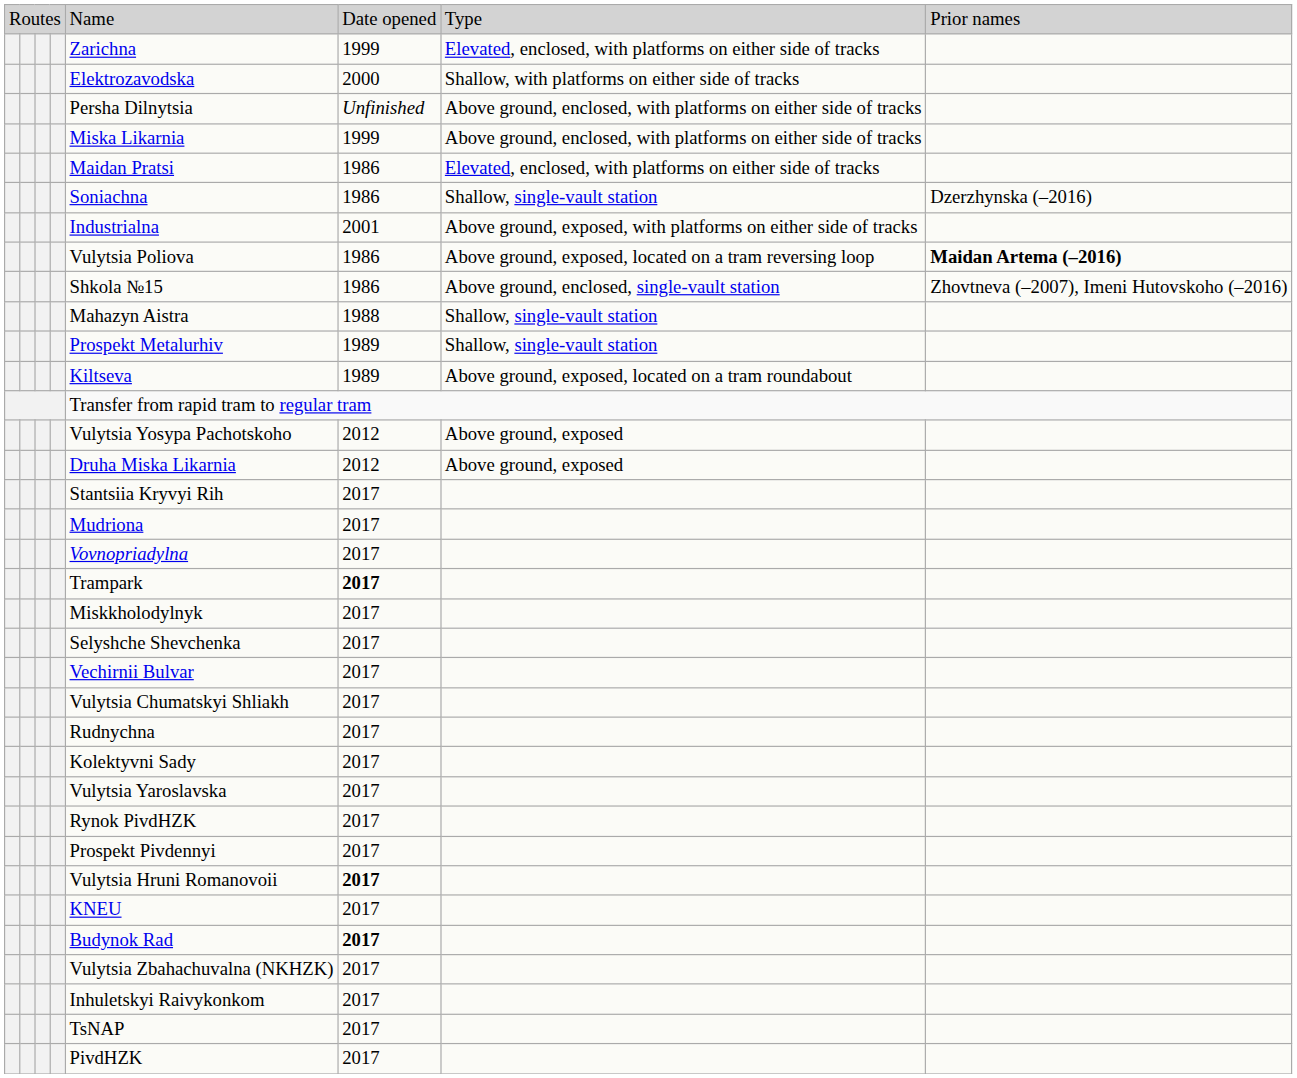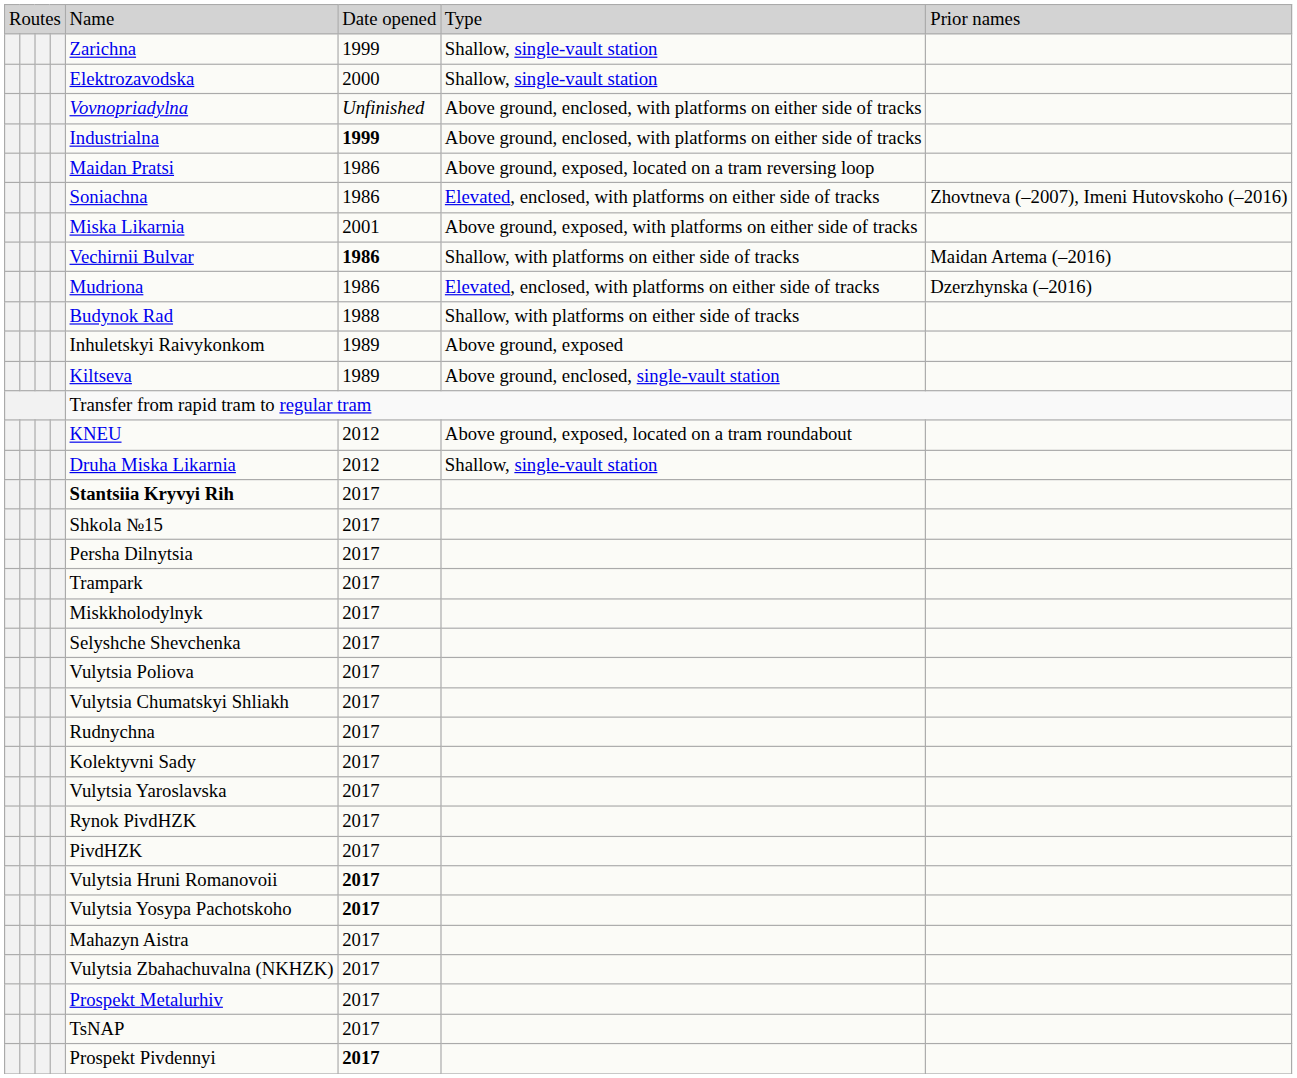(662, 49) Elevated, enclosed, with platforms on either side of tracks -> (551, 49) Shallow, single-vault station
(622, 78) Shallow, with platforms on either side of tracks -> (551, 78) Shallow, single-vault station
(131, 108) Persha Dilnytsia -> (129, 108) Vovnopriadylna
(127, 138) Miska Likarnia -> (114, 138) Industrialna
(361, 138) normal -> (361, 138) bold
(662, 167) Elevated, enclosed, with platforms on either side of tracks -> (660, 167) Above ground, exposed, located on a tram reversing loop
(551, 197) Shallow, single-vault station -> (662, 197) Elevated, enclosed, with platforms on either side of tracks
(1011, 197) Dzerzhynska (–2016) -> (1109, 197) Zhovtneva (–2007), Imeni Hutovskoho (–2016)
(114, 227) Industrialna -> (127, 227) Miska Likarnia
(132, 256) Vulytsia Poliova -> (132, 256) Vechirnii Bulvar
(361, 256) normal -> (361, 256) bold
(660, 256) Above ground, exposed, located on a tram reversing loop -> (622, 256) Shallow, with platforms on either side of tracks
(1026, 256) bold -> (1021, 256) normal
(116, 286) Shkola №15 -> (106, 286) Mudriona
(612, 286) Above ground, enclosed, single-vault station -> (662, 286) Elevated, enclosed, with platforms on either side of tracks
(1109, 286) Zhovtneva (–2007), Imeni Hutovskoho (–2016) -> (1011, 286) Dzerzhynska (–2016)
(129, 316) Mahazyn Aistra -> (121, 316) Budynok Rad
(551, 316) Shallow, single-vault station -> (622, 316) Shallow, with platforms on either side of tracks
(146, 345) Prospekt Metalurhiv -> (167, 345) Inhuletskyi Raivykonkom
(551, 345) Shallow, single-vault station -> (534, 345) Above ground, exposed
(648, 375) Above ground, exposed, located on a tram roundabout -> (612, 375) Above ground, enclosed, single-vault station
(181, 434) Vulytsia Yosypa Pachotskoho -> (96, 434) KNEU
(534, 434) Above ground, exposed -> (648, 434) Above ground, exposed, located on a tram roundabout
(534, 464) Above ground, exposed -> (551, 464) Shallow, single-vault station
(147, 494) normal -> (152, 494) bold
(106, 524) Mudriona -> (116, 524) Shkola №15
(129, 553) Vovnopriadylna -> (131, 553) Persha Dilnytsia
(361, 583) bold -> (361, 583) normal
(132, 672) Vechirnii Bulvar -> (132, 672) Vulytsia Poliova
(143, 850) Prospekt Pivdennyi -> (106, 850) PivdHZK
(96, 910) KNEU -> (181, 910) Vulytsia Yosypa Pachotskoho
(361, 910) normal -> (361, 910) bold
(121, 939) Budynok Rad -> (129, 939) Mahazyn Aistra
(361, 939) bold -> (361, 939) normal
(167, 999) Inhuletskyi Raivykonkom -> (146, 999) Prospekt Metalurhiv
(106, 1058) PivdHZK -> (143, 1058) Prospekt Pivdennyi
(361, 1058) normal -> (361, 1058) bold
